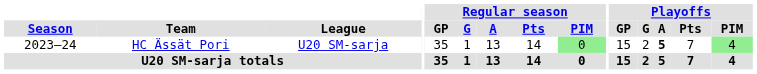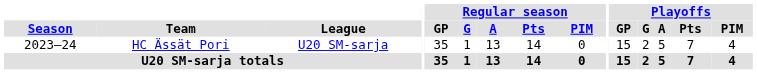(582, 45) lightgreen background -> (582, 45) no background
(662, 45) bold -> (662, 45) normal
(732, 45) lightgreen background -> (732, 45) no background
